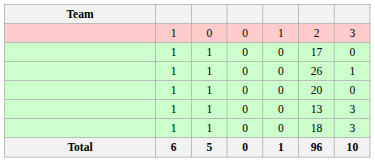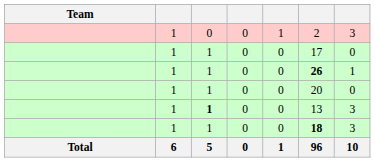(317, 71) normal -> (317, 71) bold
(209, 109) normal -> (209, 109) bold
(317, 128) normal -> (317, 128) bold
